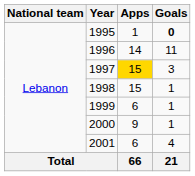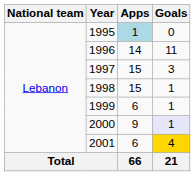(135, 32) no background -> (135, 32) lightblue background
(171, 32) bold -> (171, 32) normal
(135, 69) gold background -> (135, 69) no background
(171, 124) no background -> (171, 124) lavender background
(171, 143) no background -> (171, 143) gold background
